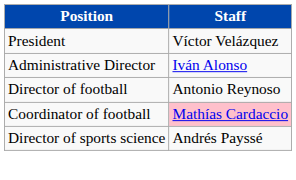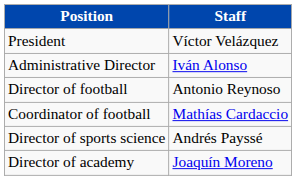(230, 114) pink background -> (230, 114) no background
+ row: (71, 162)
